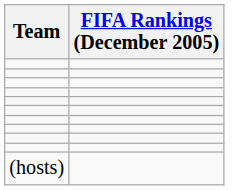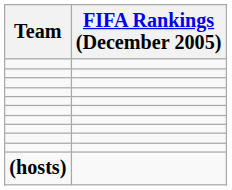(37, 168) normal -> (38, 168) bold
